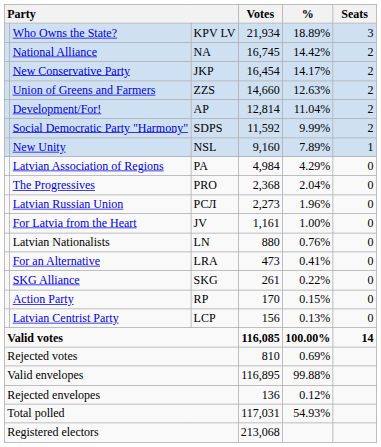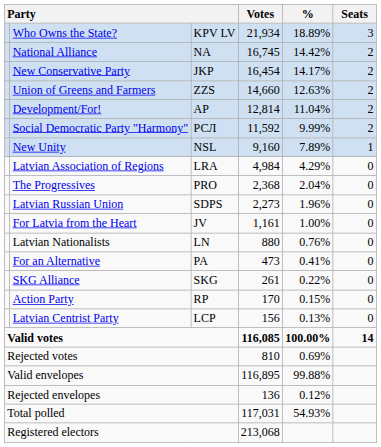(208, 128) SDPS -> (205, 128) РСЛ
(201, 166) PA -> (206, 166) LRA
(205, 204) РСЛ -> (208, 204) SDPS
(206, 261) LRA -> (201, 261) PA
